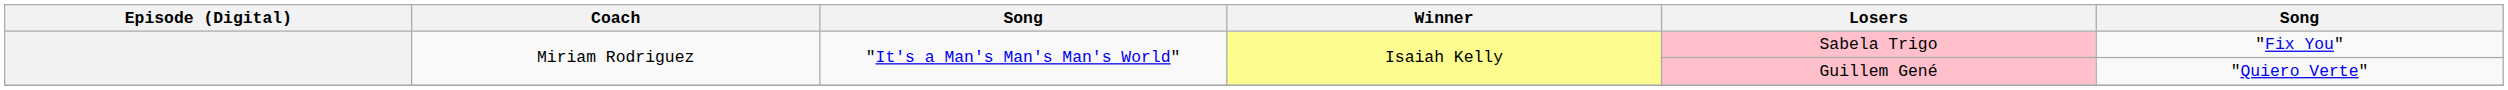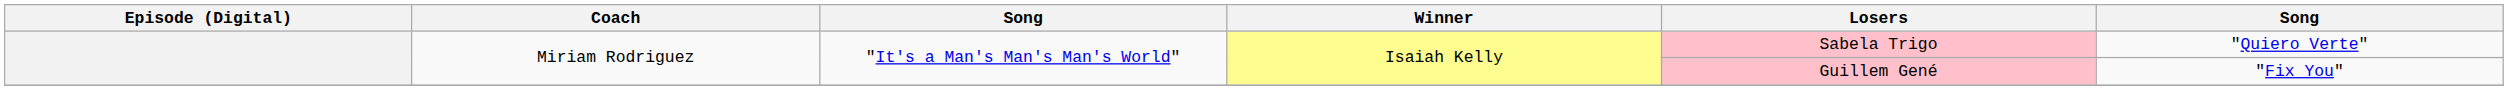(2299, 45) "Fix You" -> (2300, 45) "Quiero Verte"
(2300, 71) "Quiero Verte" -> (2299, 71) "Fix You"
